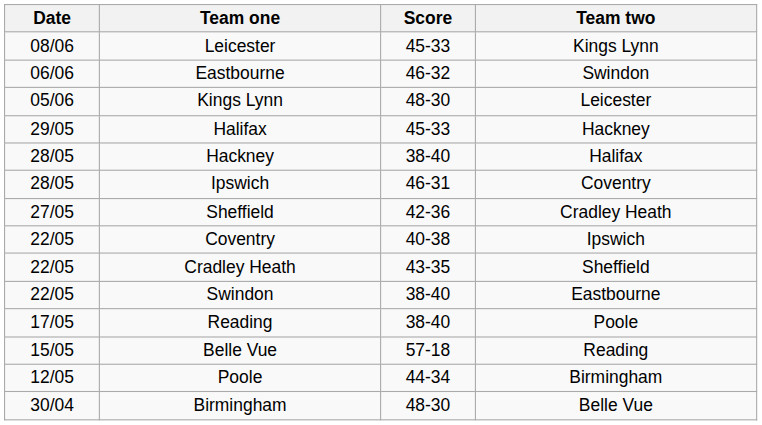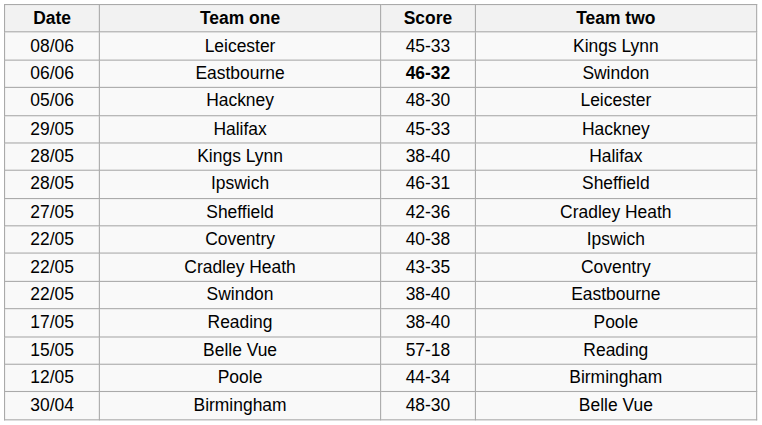(428, 73) normal -> (428, 73) bold
(240, 101) Kings Lynn -> (240, 101) Hackney
(240, 156) Hackney -> (240, 156) Kings Lynn
(616, 184) Coventry -> (616, 184) Sheffield
(616, 267) Sheffield -> (616, 267) Coventry
